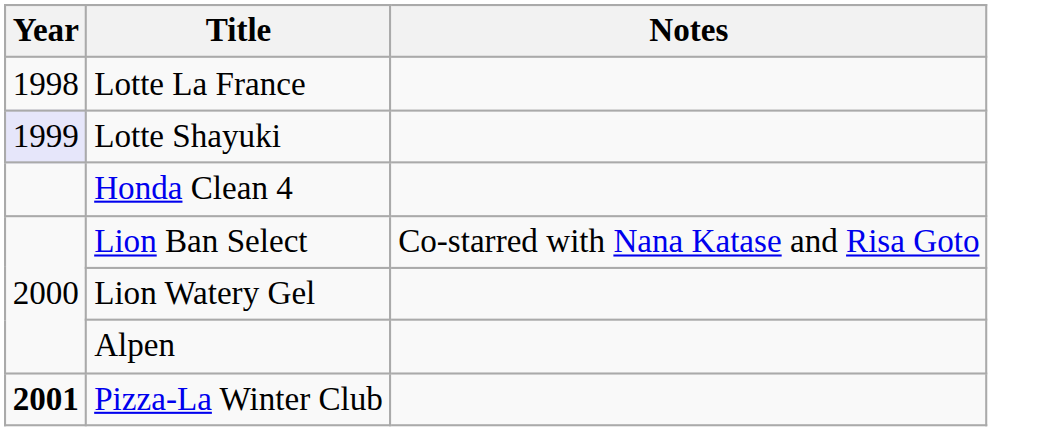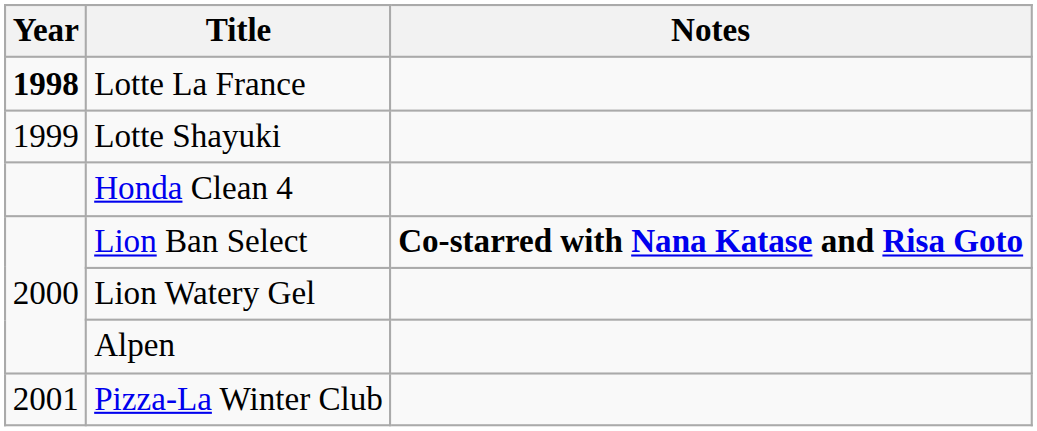(46, 83) normal -> (46, 83) bold
(46, 135) lavender background -> (46, 135) no background
(689, 240) normal -> (711, 240) bold
(46, 398) bold -> (46, 398) normal
